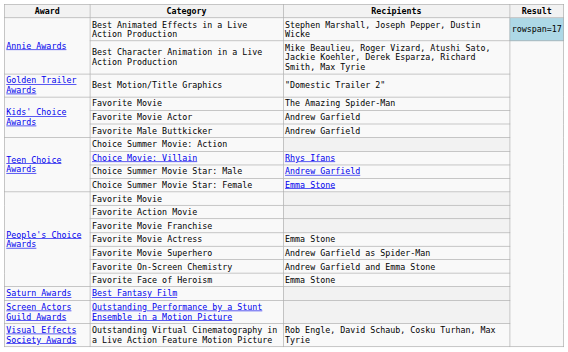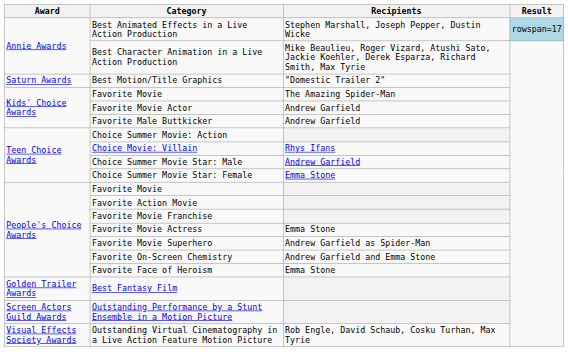(41, 85) Golden Trailer Awards -> (39, 81) Saturn Awards
(39, 294) Saturn Awards -> (41, 289) Golden Trailer Awards
